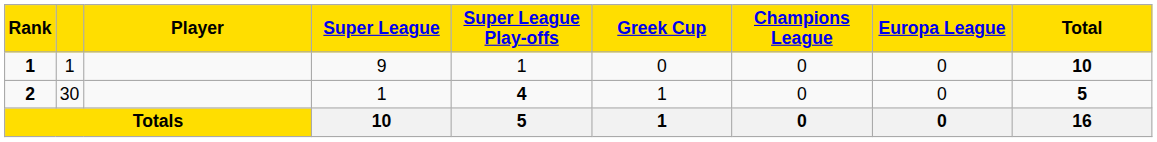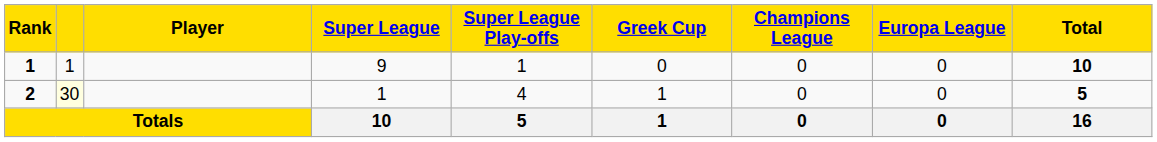(70, 94) no background -> (70, 94) lightyellow background
(522, 94) bold -> (522, 94) normal
